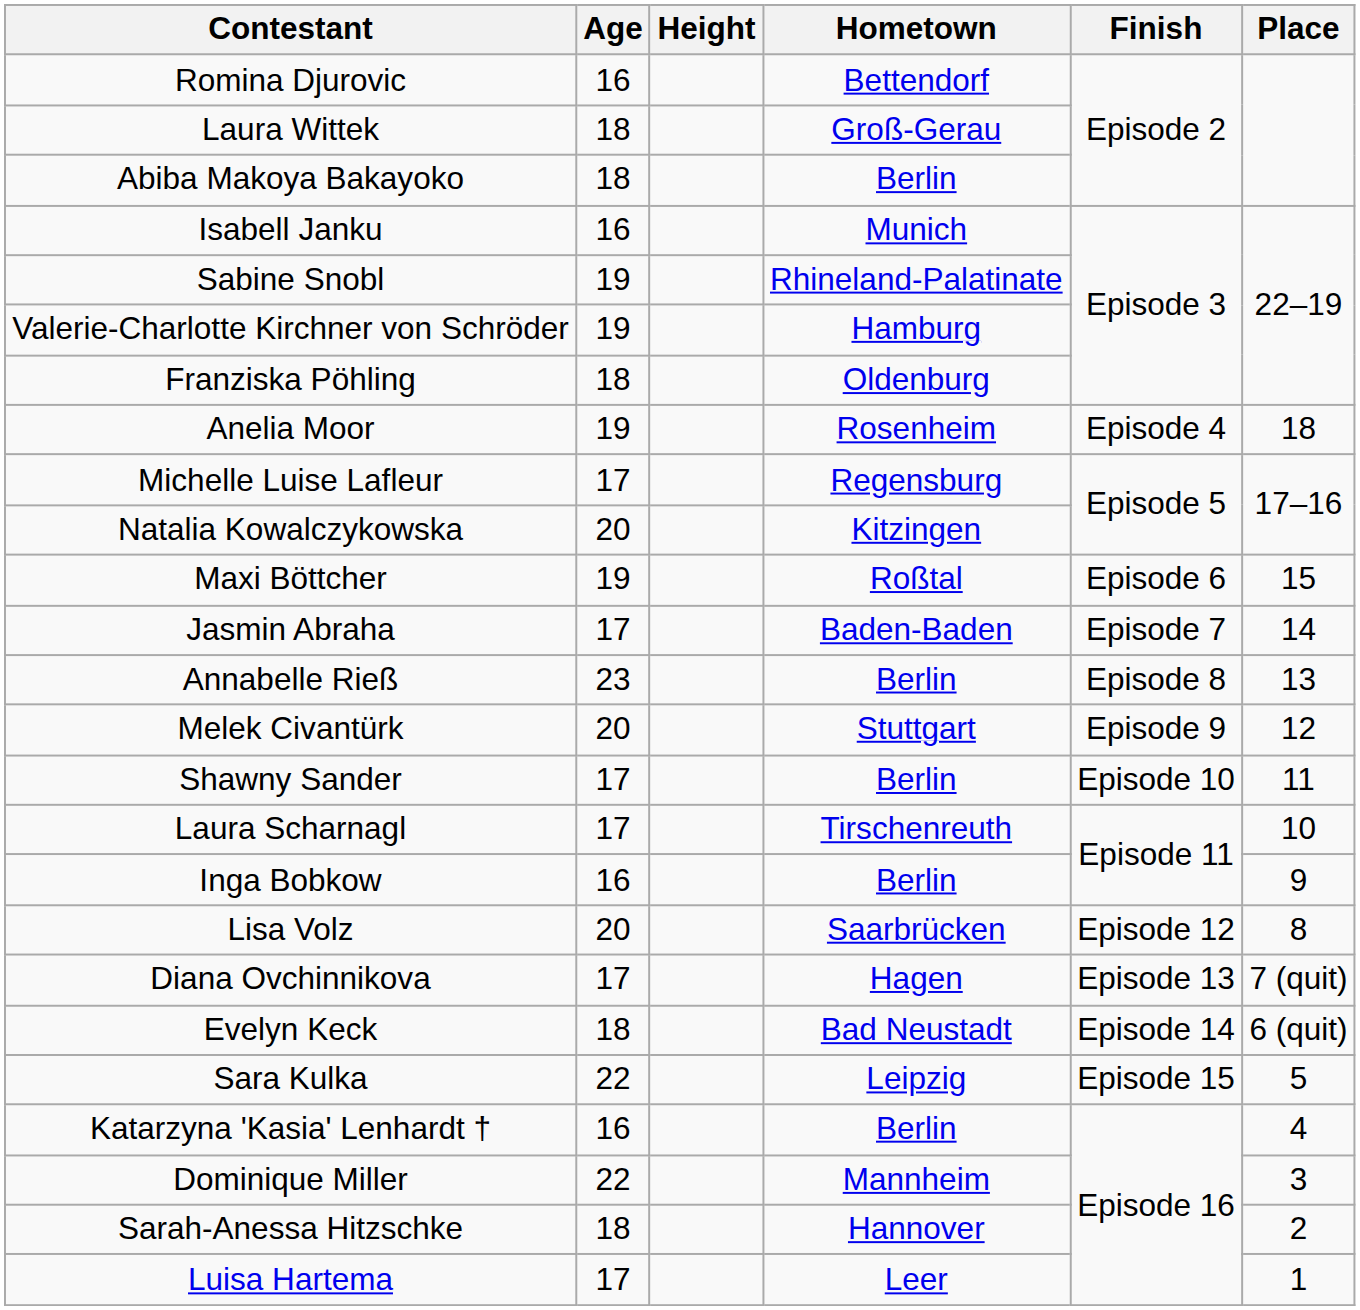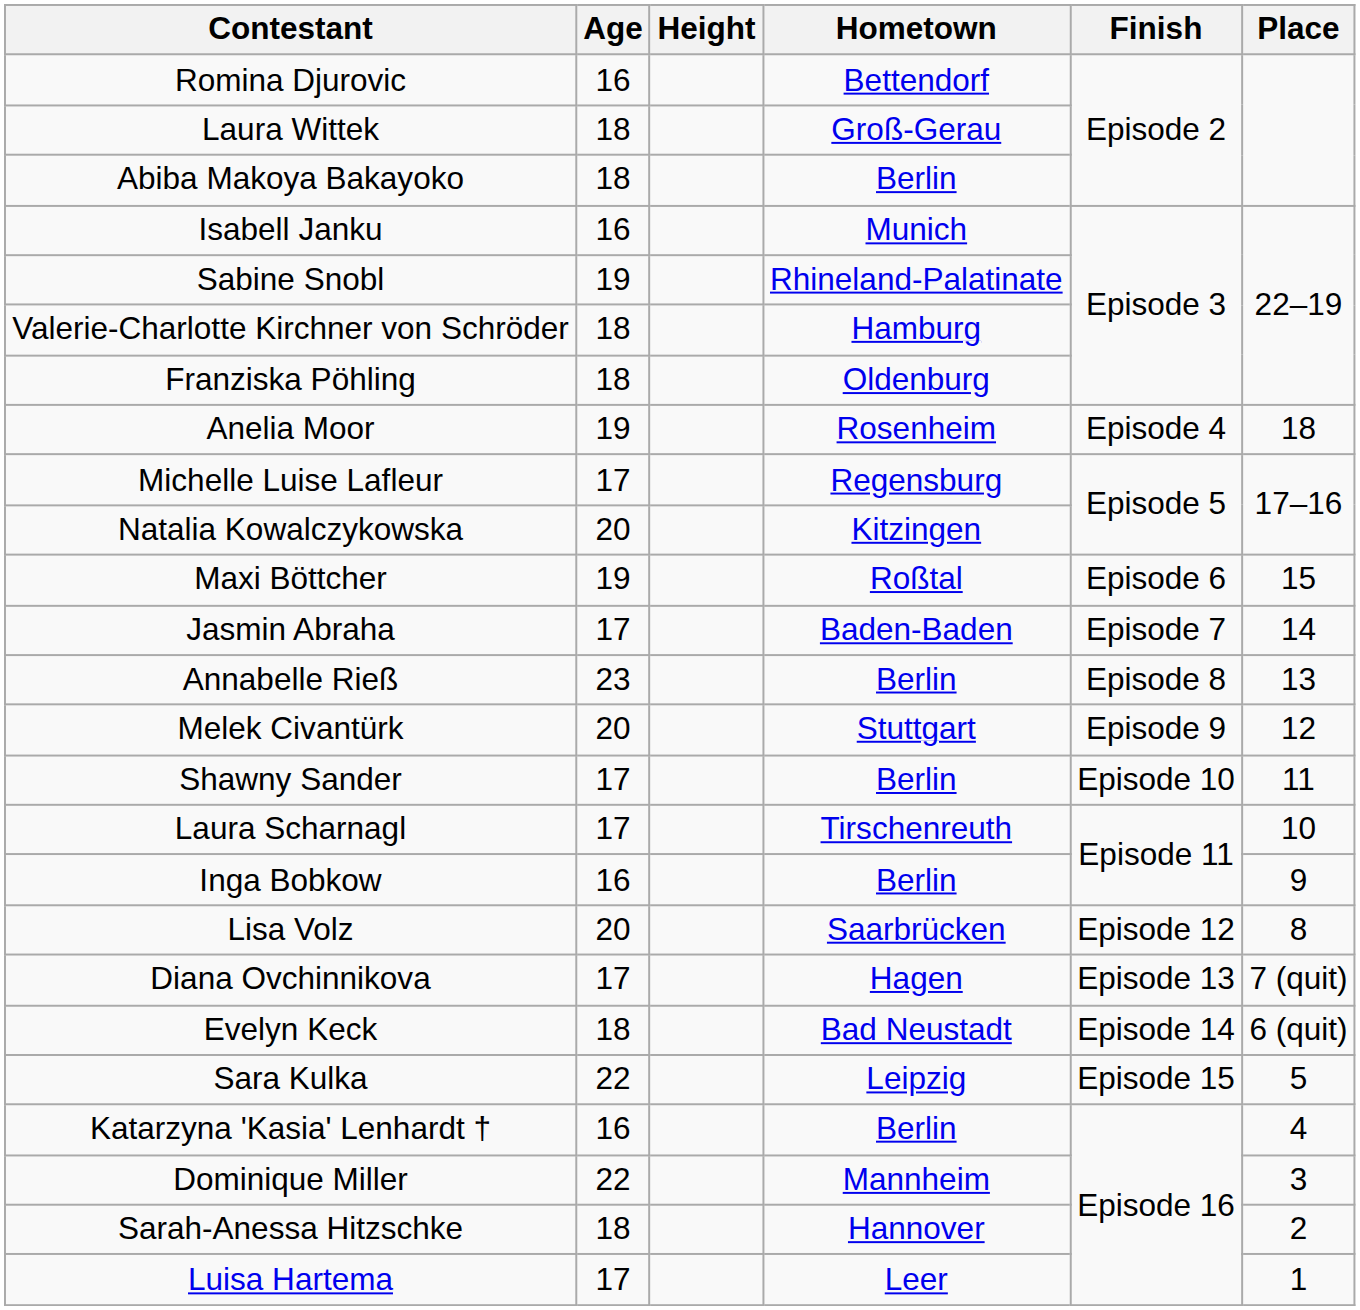(613, 329) 19 -> (613, 329) 18
